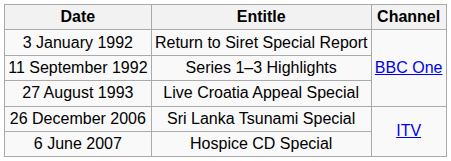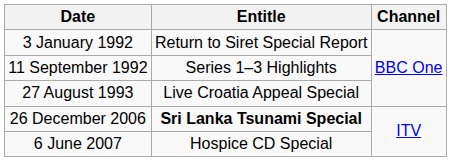(261, 118) normal -> (261, 118) bold
